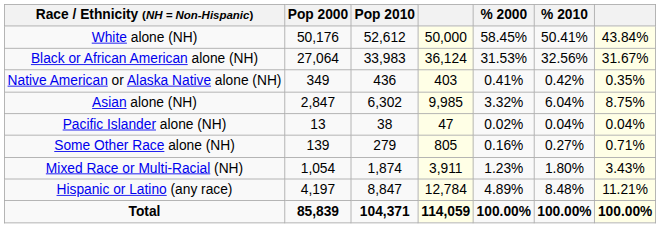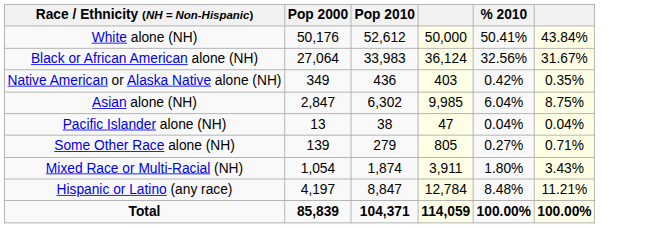- column: (504, 15)
